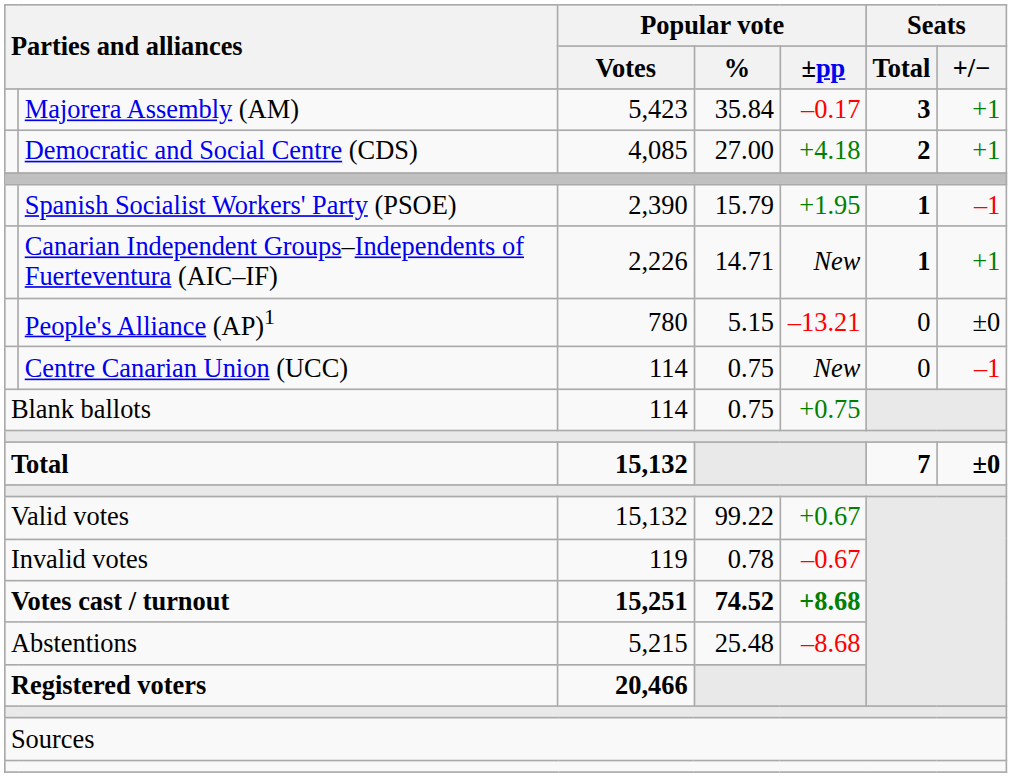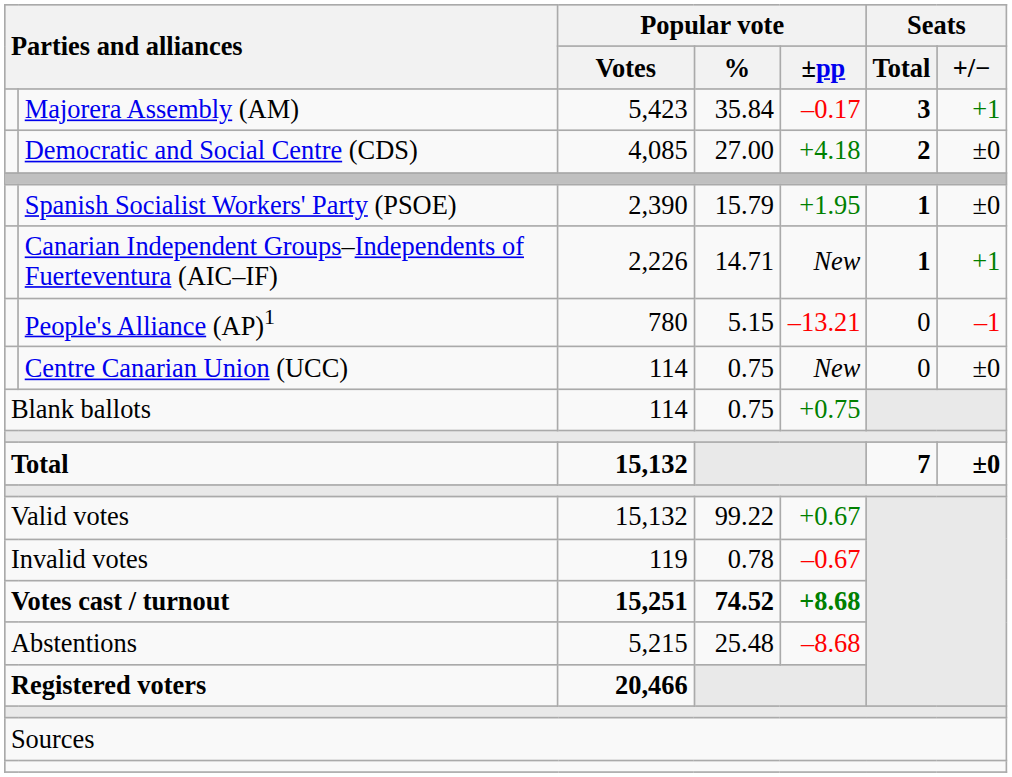(986, 151) +1 -> (986, 151) ±0
(987, 205) –1 -> (986, 205) ±0
(986, 322) ±0 -> (987, 322) –1
(987, 367) –1 -> (986, 367) ±0
